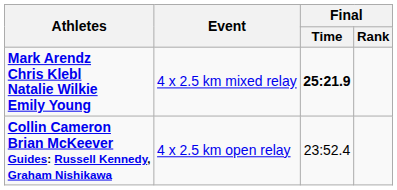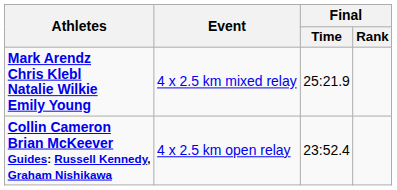(327, 82) bold -> (327, 82) normal
